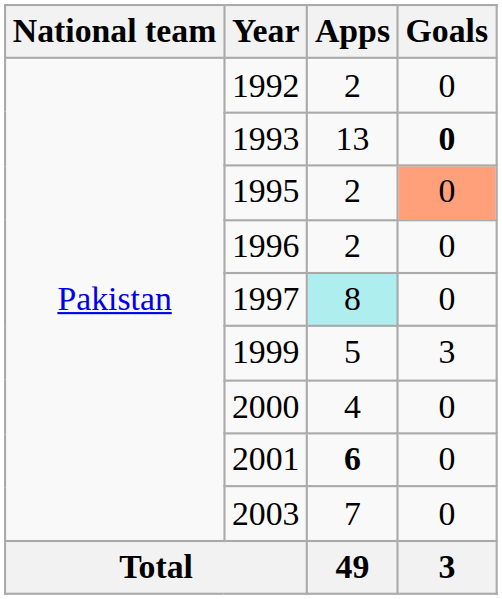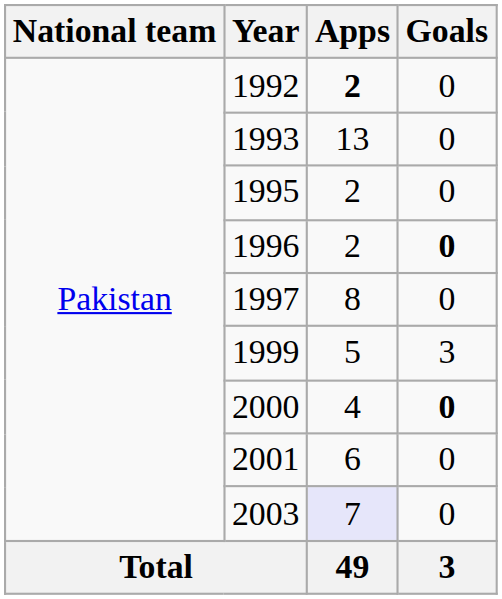(352, 84) normal -> (352, 84) bold
(447, 138) bold -> (447, 138) normal
(447, 191) lightsalmon background -> (447, 191) no background
(447, 245) normal -> (447, 245) bold
(352, 298) paleturquoise background -> (352, 298) no background
(447, 406) normal -> (447, 406) bold
(352, 459) bold -> (352, 459) normal
(352, 513) no background -> (352, 513) lavender background
